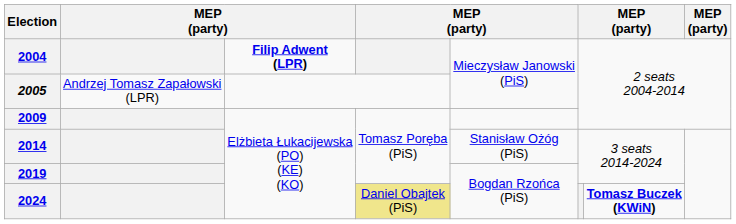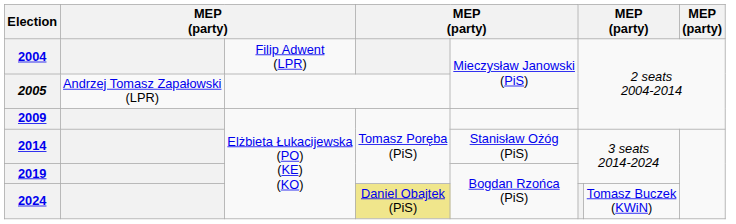(290, 56) bold -> (290, 56) normal
(634, 201) bold -> (632, 201) normal
